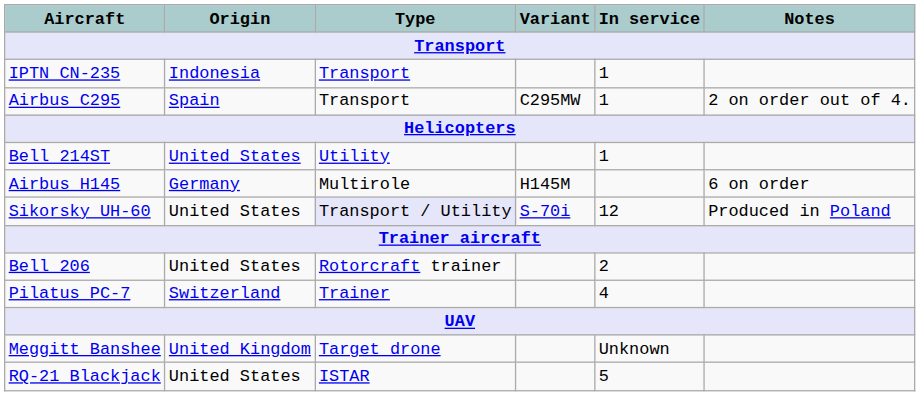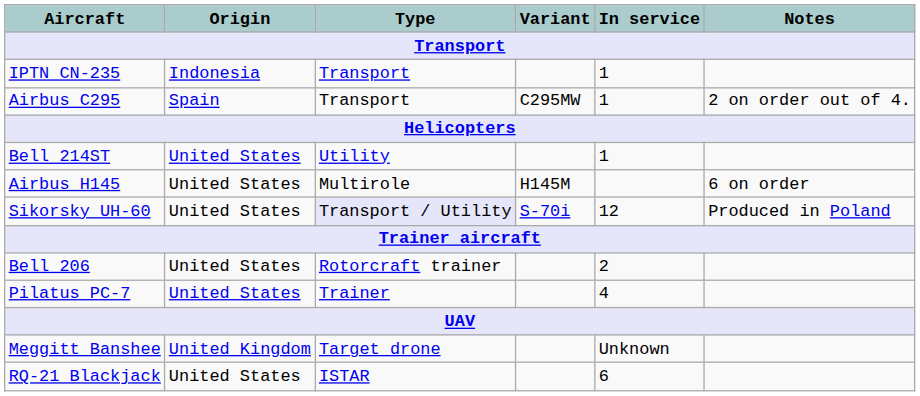(204, 184) Germany -> (235, 184) United States
(225, 294) Switzerland -> (235, 294) United States
(604, 376) 5 -> (604, 376) 6
